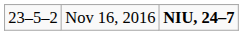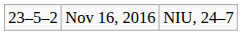(199, 17) bold -> (198, 17) normal
